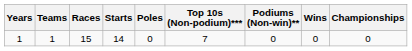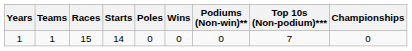columns swapped: (315, 18) <-> (205, 18)
